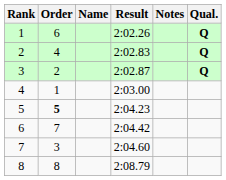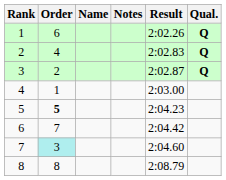columns swapped: (132, 14) <-> (170, 14)
(57, 147) no background -> (57, 147) paleturquoise background
